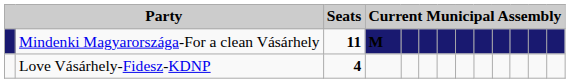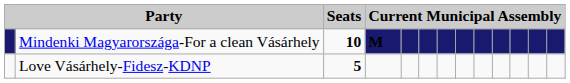(354, 41) 11 -> (354, 41) 10
(357, 66) 4 -> (357, 66) 5
